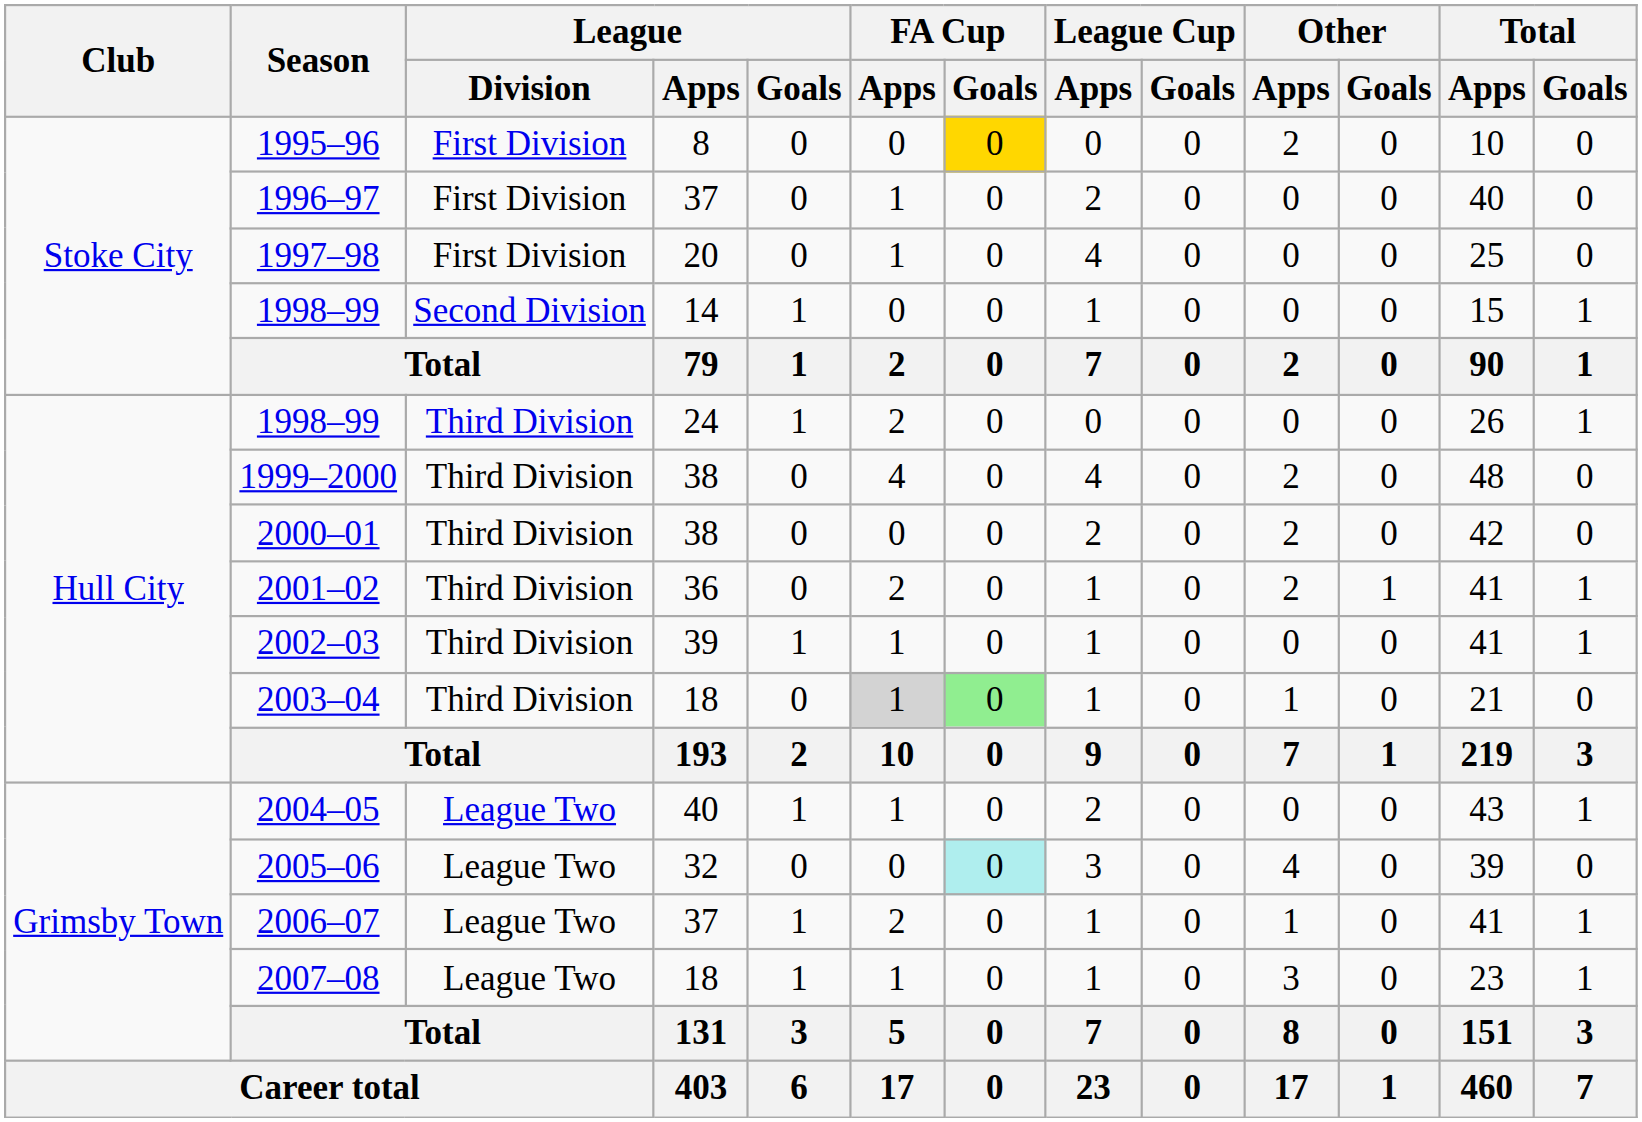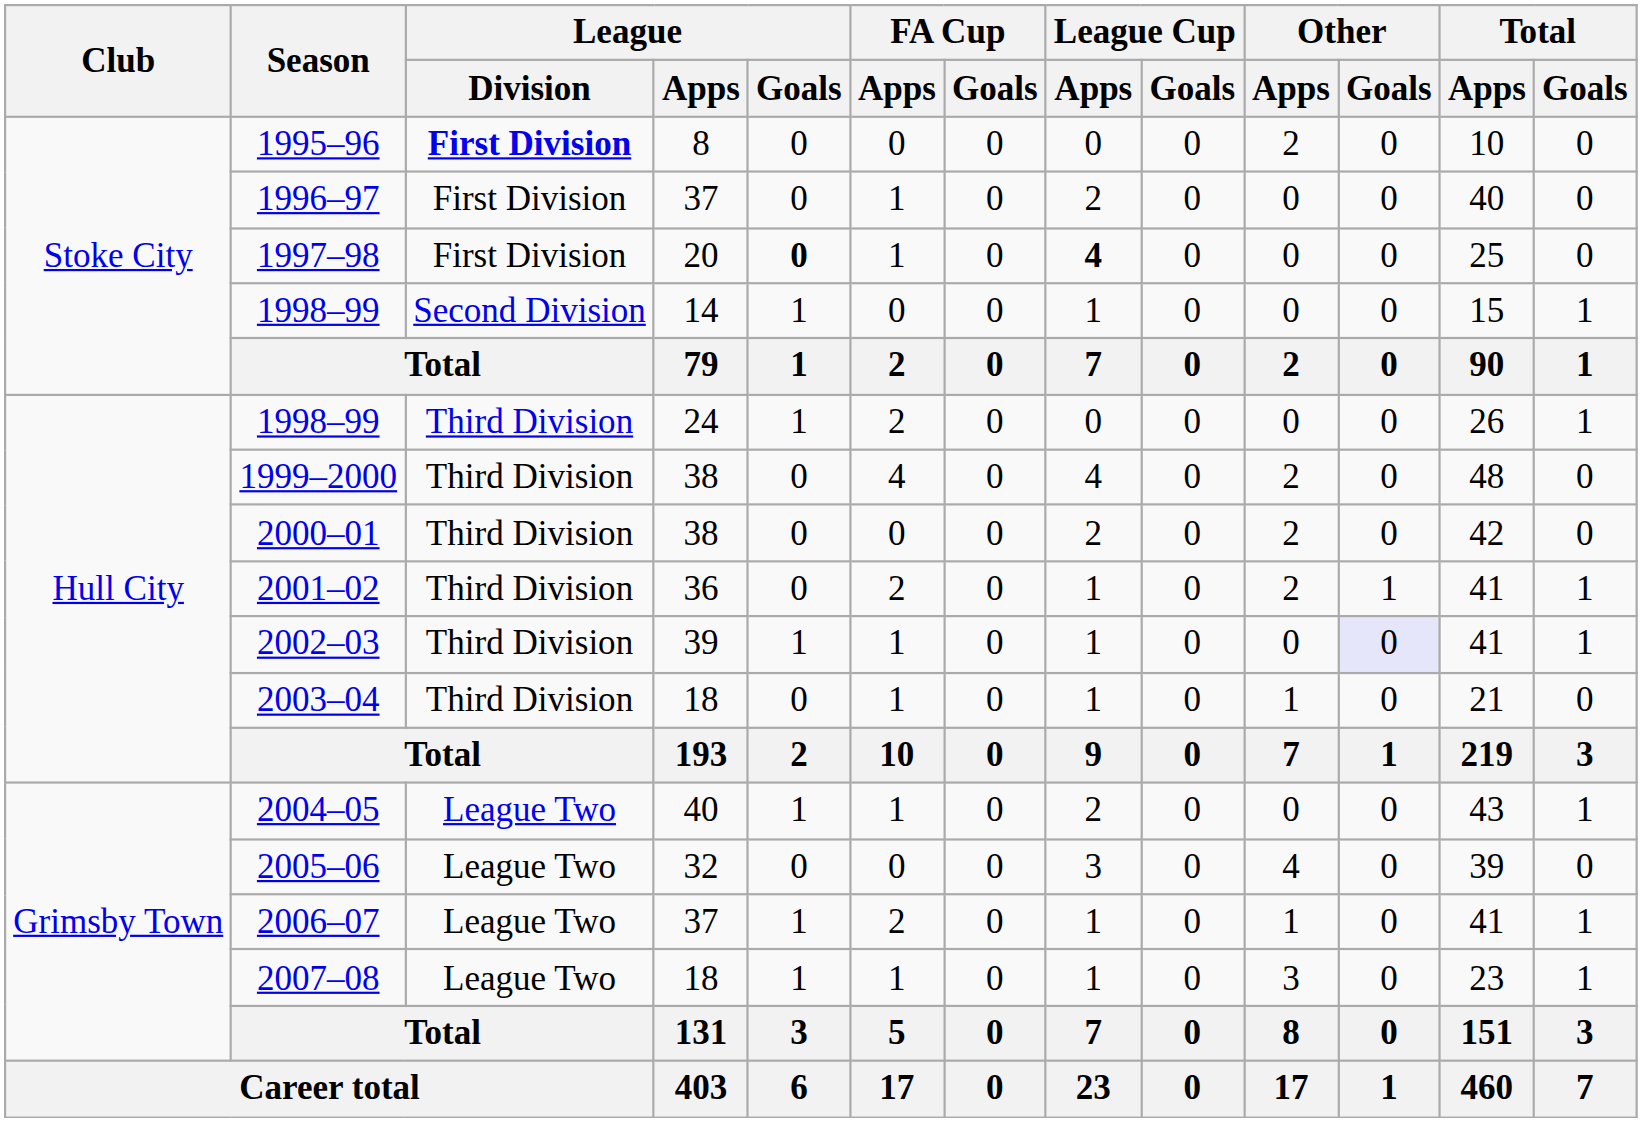(530, 143) normal -> (530, 143) bold
(995, 143) gold background -> (995, 143) no background
(799, 254) normal -> (799, 254) bold
(1093, 254) normal -> (1093, 254) bold
(1389, 643) no background -> (1389, 643) lavender background
(897, 699) lightgrey background -> (897, 699) no background
(995, 699) lightgreen background -> (995, 699) no background
(995, 865) paleturquoise background -> (995, 865) no background
